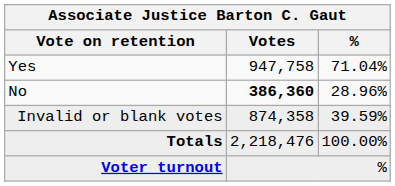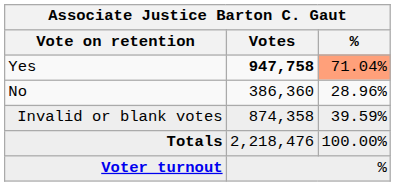(281, 68) normal -> (281, 68) bold
(359, 68) no background -> (359, 68) lightsalmon background
(281, 93) bold -> (281, 93) normal
